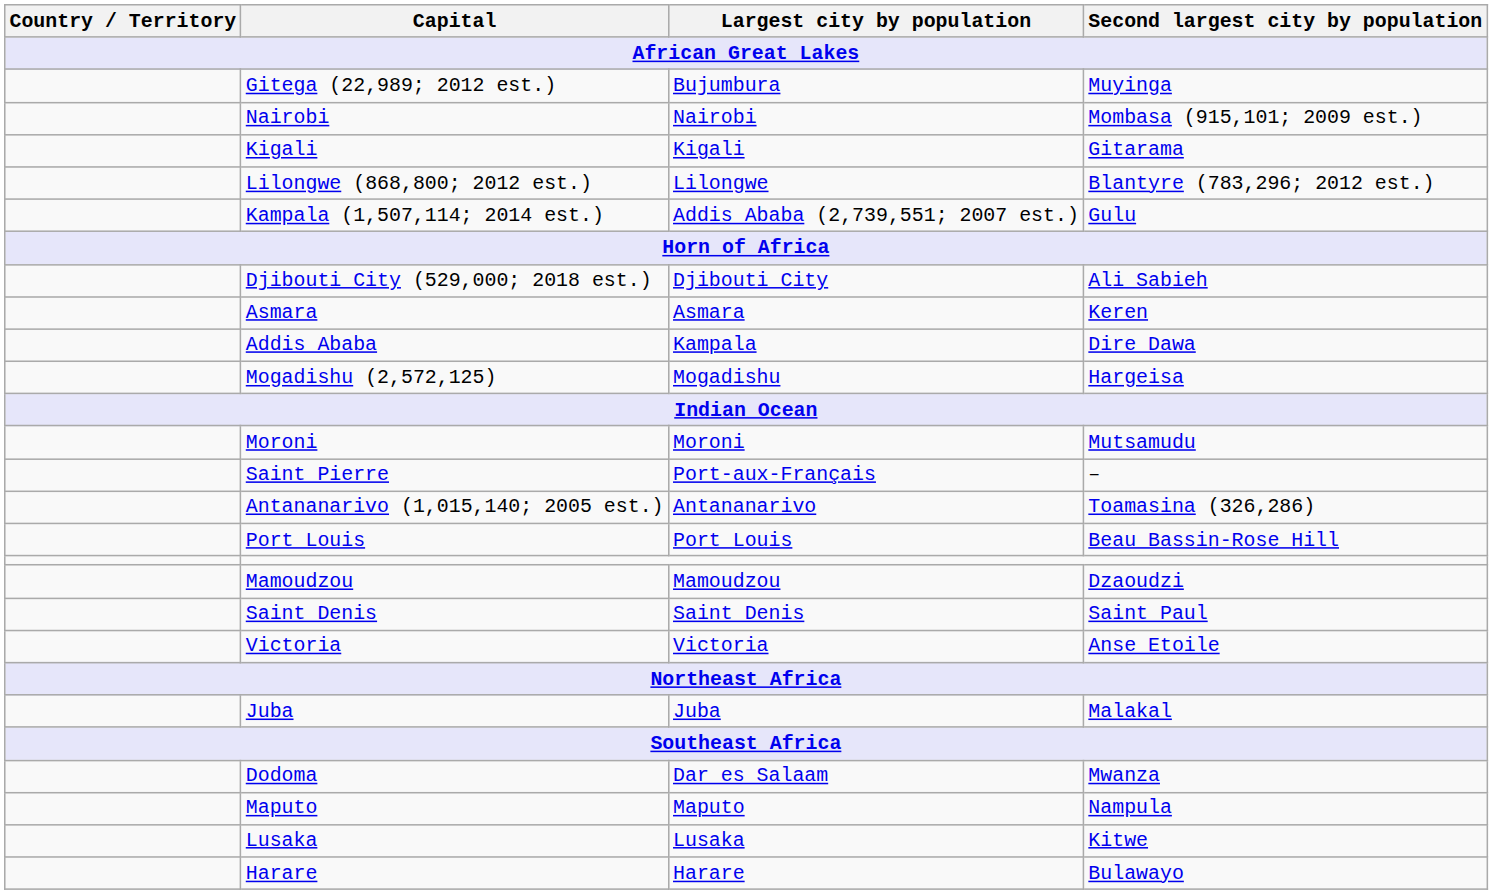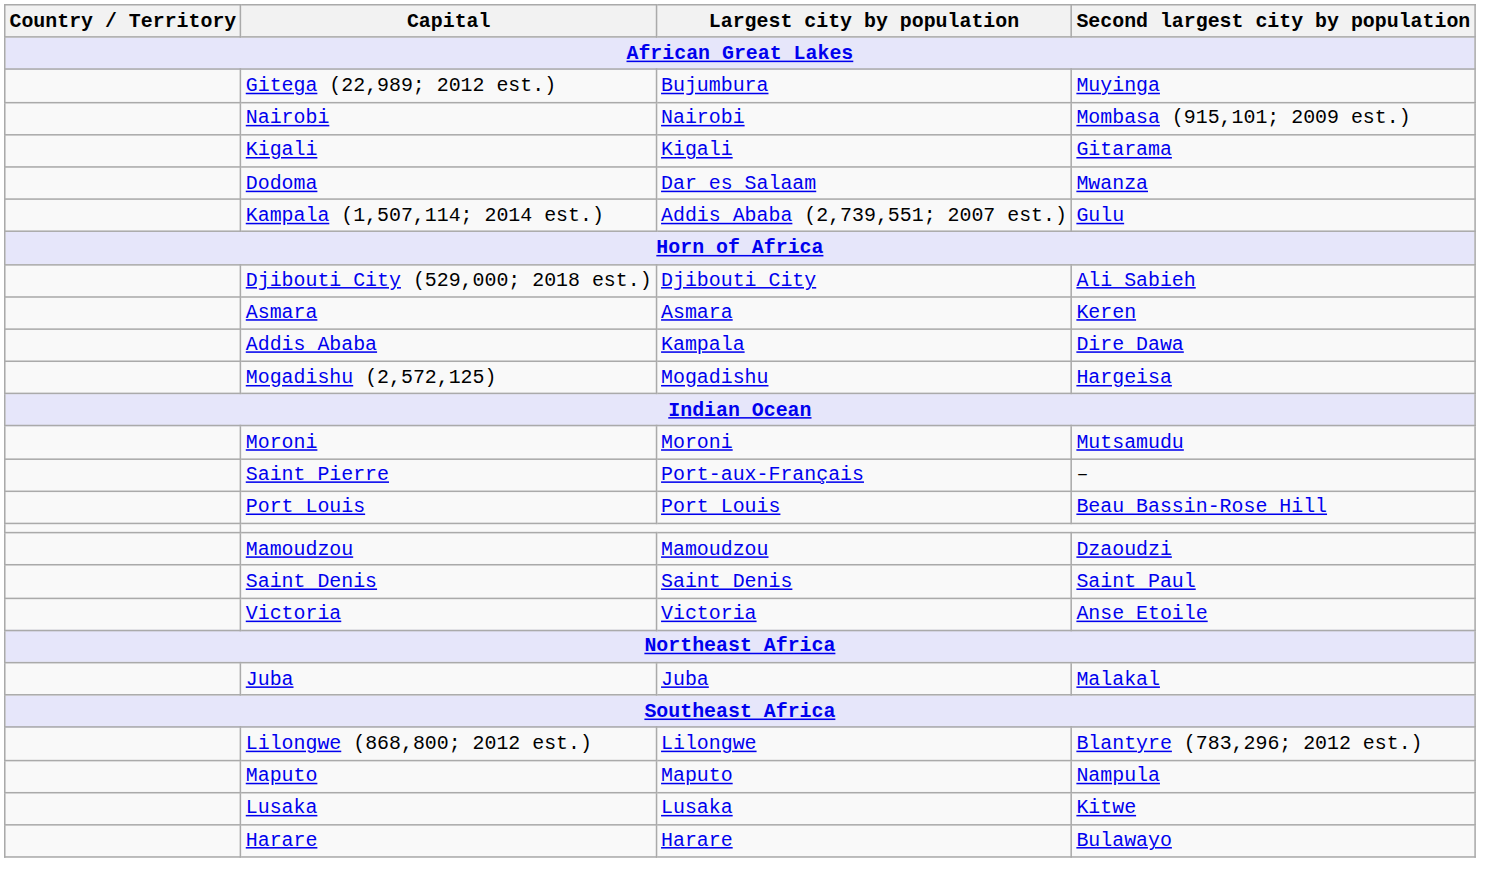rows swapped: (282, 776) <-> (419, 183)
- row: (455, 507)
